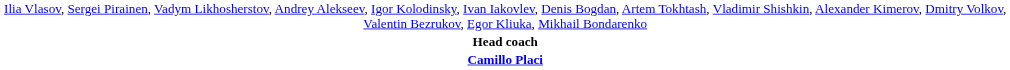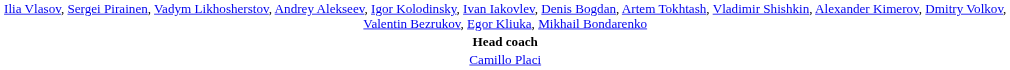(505, 59) bold -> (505, 59) normal
